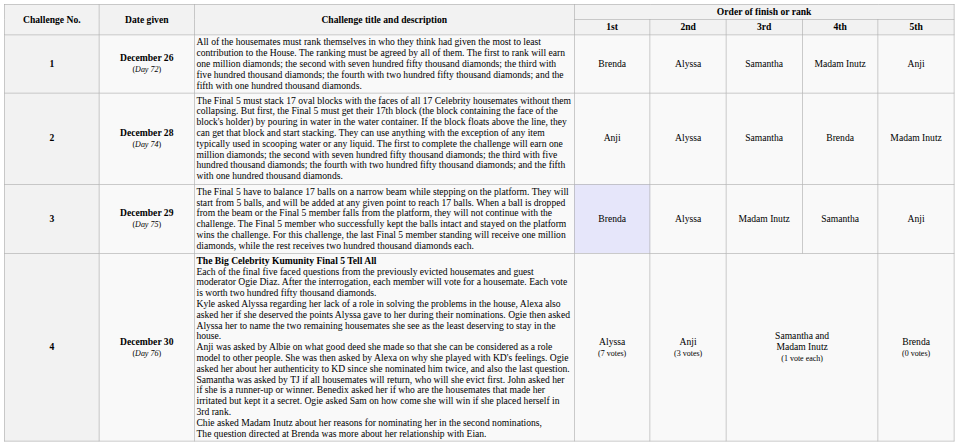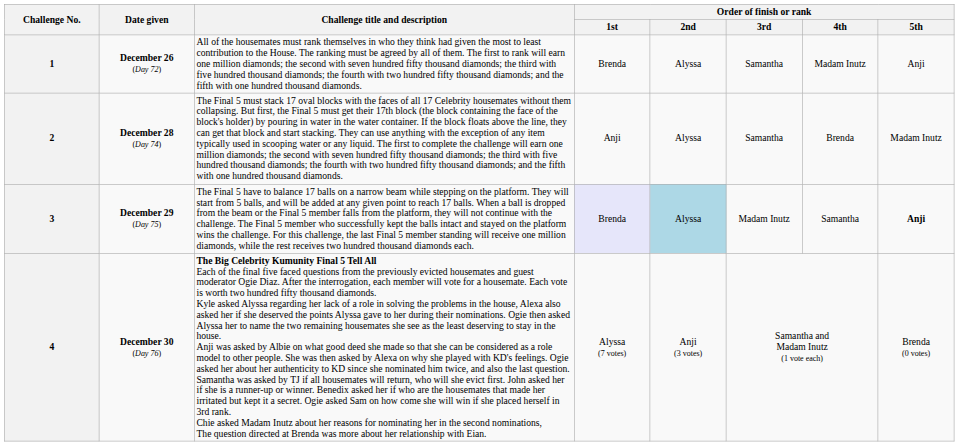(688, 218) no background -> (688, 218) lightblue background
(916, 218) normal -> (916, 218) bold
